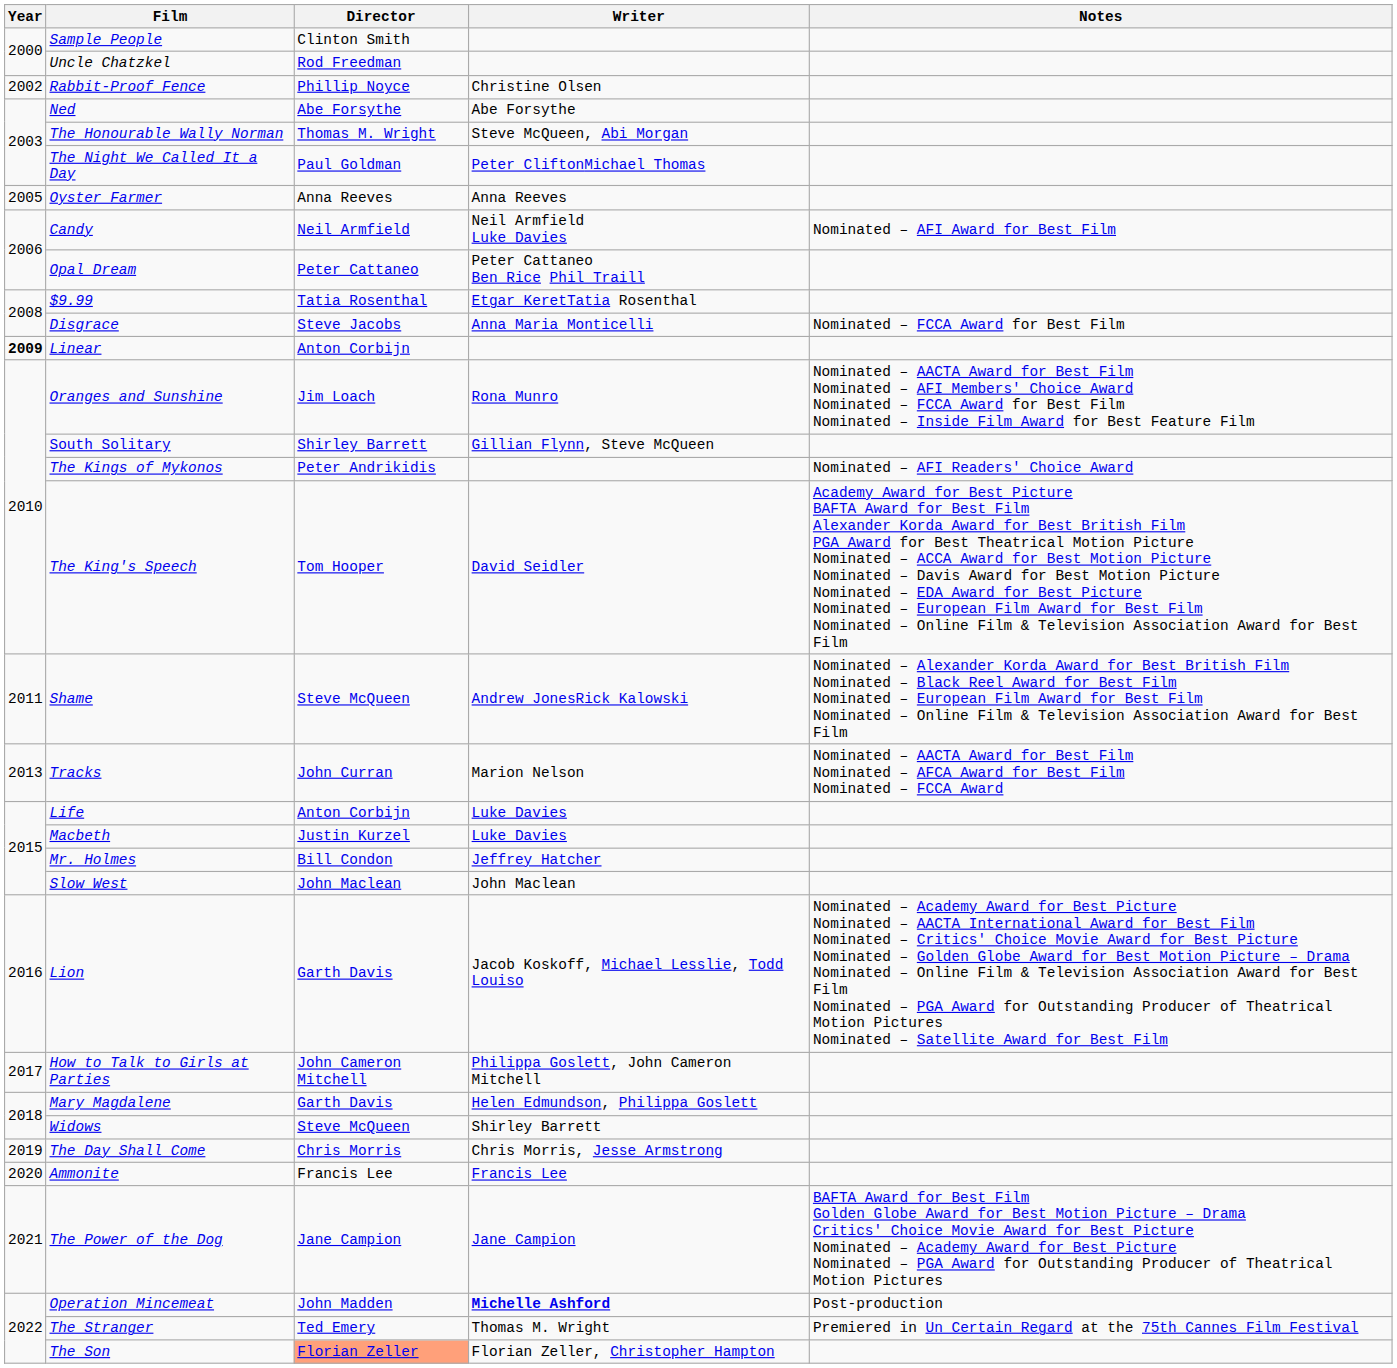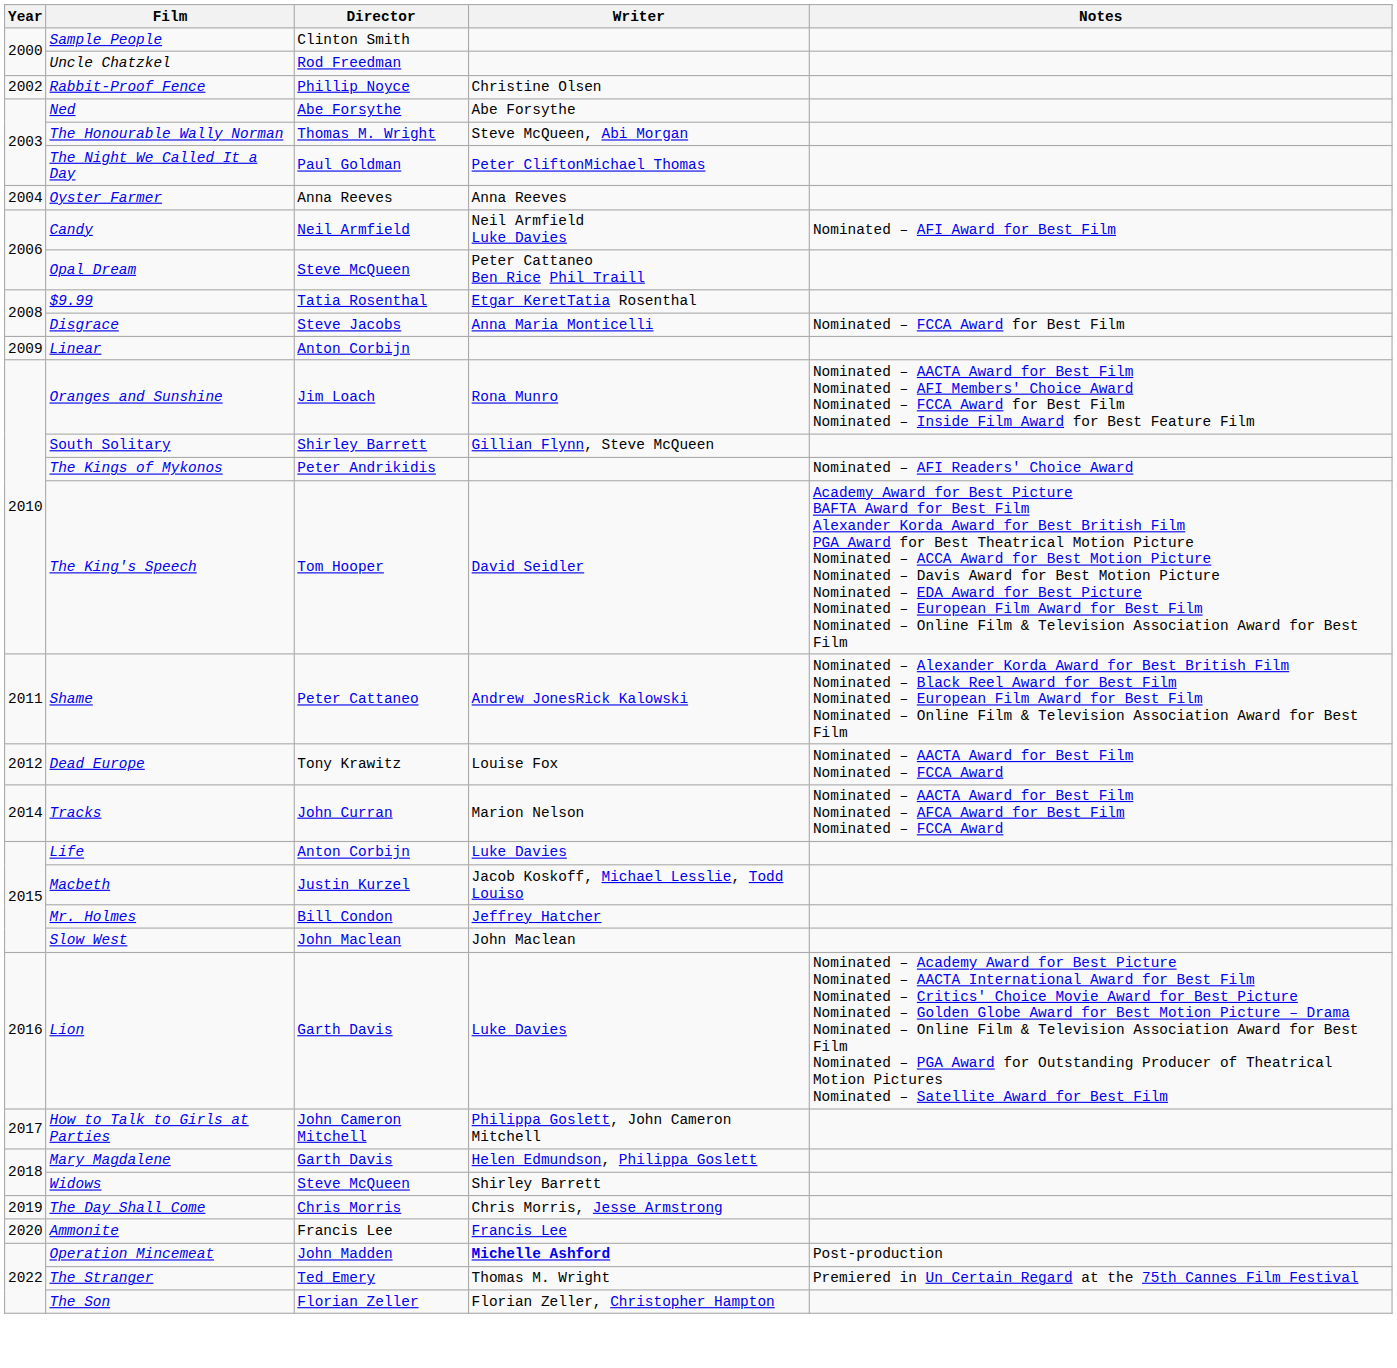(25, 198) 2005 -> (25, 198) 2004
(358, 270) Peter Cattaneo -> (354, 270) Steve McQueen
(25, 348) bold -> (25, 348) normal
(354, 699) Steve McQueen -> (358, 699) Peter Cattaneo
+ row: (97, 764)
(25, 773) 2013 -> (25, 813) 2014
(519, 836) Luke Davies -> (628, 885) Jacob Koskoff, Michael Lesslie, Todd Louiso
(628, 973) Jacob Koskoff, Michael Lesslie, Todd Louiso -> (519, 1030) Luke Davies
- row: (136, 1239)
(358, 1352) lightsalmon background -> (358, 1302) no background
